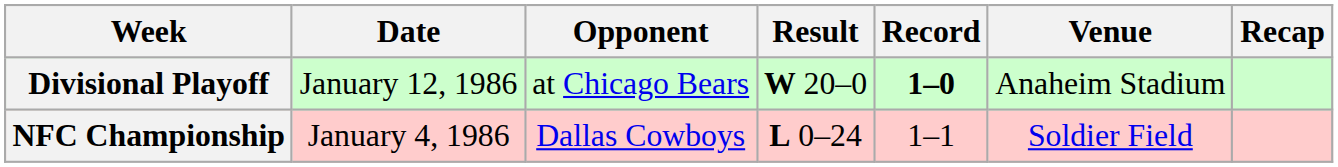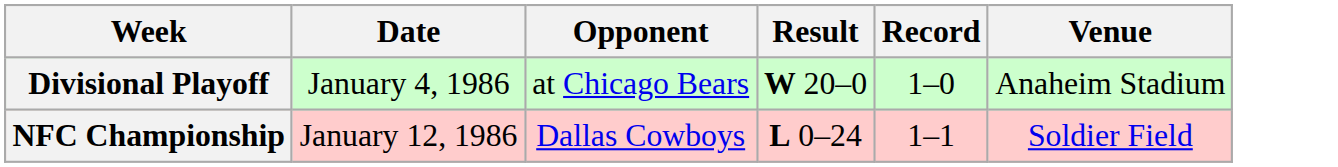- column: (1282, 30)
(409, 83) January 12, 1986 -> (409, 83) January 4, 1986
(931, 83) bold -> (931, 83) normal
(409, 135) January 4, 1986 -> (409, 135) January 12, 1986
